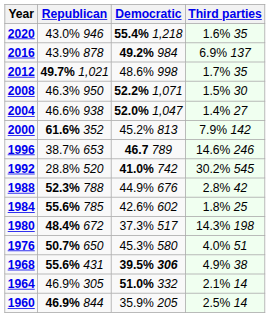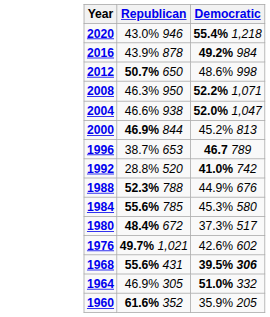- column: (225, 14)
(75, 72) 49.7% 1,021 -> (154, 72) 50.7% 650
(75, 130) 61.6% 352 -> (154, 130) 46.9% 844
(148, 207) 42.6% 602 -> (228, 207) 45.3% 580
(75, 245) 50.7% 650 -> (154, 245) 49.7% 1,021
(148, 245) 45.3% 580 -> (228, 245) 42.6% 602
(75, 303) 46.9% 844 -> (154, 303) 61.6% 352
